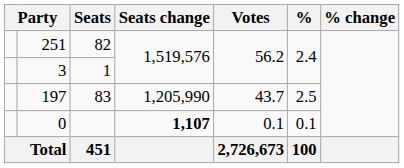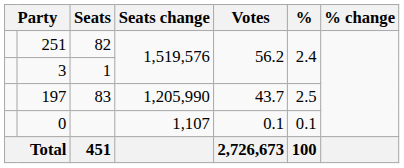(191, 123) bold -> (191, 123) normal
